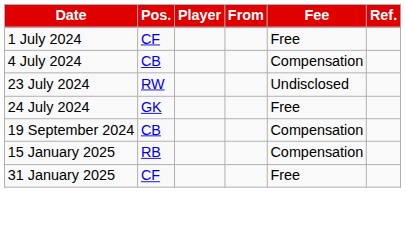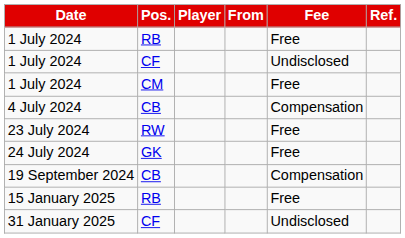+ row: (45, 38)
(285, 38) Free -> (310, 61) Undisclosed
+ row: (45, 84)
(310, 84) Undisclosed -> (285, 130) Free
(317, 152) Compensation -> (285, 198) Free
(285, 175) Free -> (310, 221) Undisclosed
